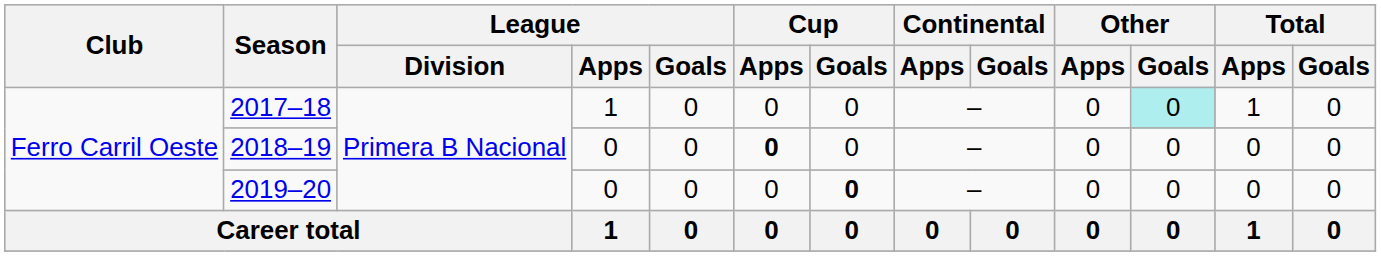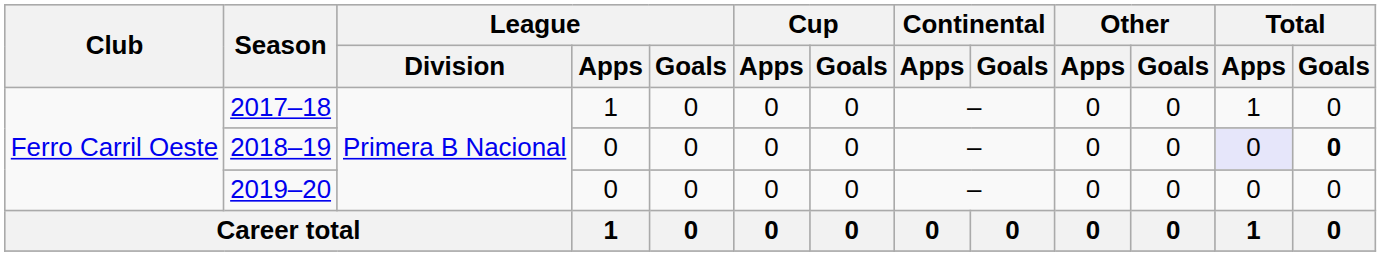(1173, 107) paleturquoise background -> (1173, 107) no background
(771, 148) bold -> (771, 148) normal
(1254, 148) no background -> (1254, 148) lavender background
(1334, 148) normal -> (1334, 148) bold
(852, 189) bold -> (852, 189) normal
